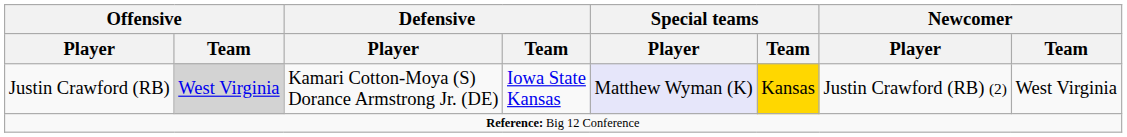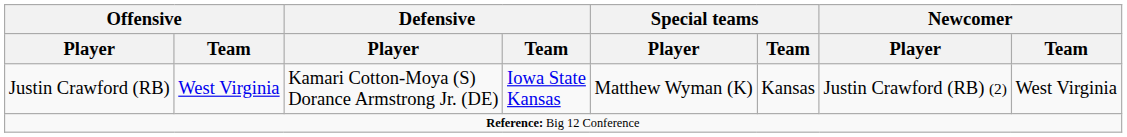(229, 88) lightgrey background -> (229, 88) no background
(674, 88) lavender background -> (674, 88) no background
(788, 88) gold background -> (788, 88) no background
